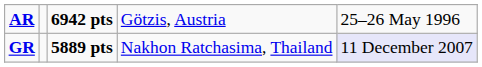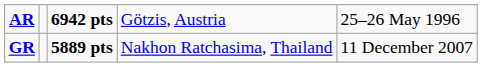(407, 47) lavender background -> (407, 47) no background
